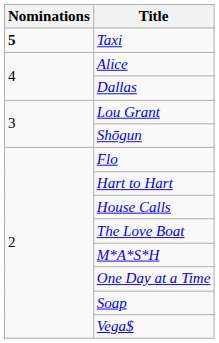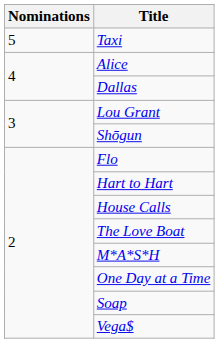(12, 40) bold -> (12, 40) normal
